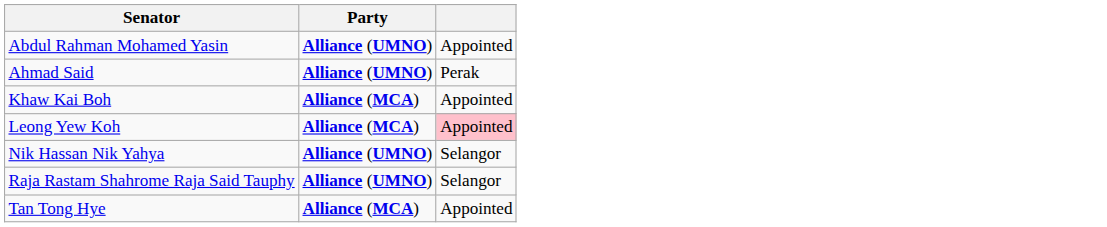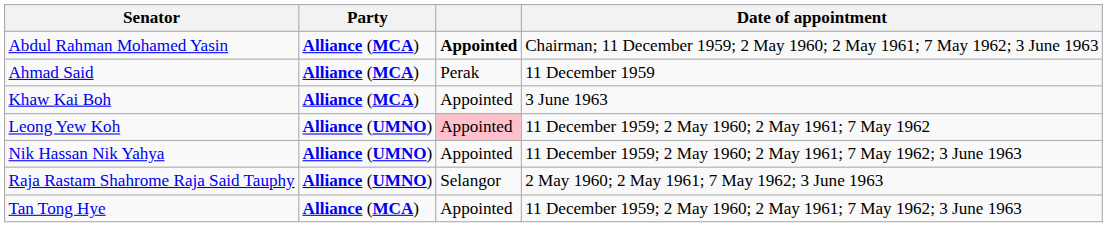+ column: (812, 18)
(367, 45) Alliance (UMNO) -> (361, 45) Alliance (MCA)
(476, 45) normal -> (479, 45) bold
(367, 72) Alliance (UMNO) -> (361, 72) Alliance (MCA)
(361, 126) Alliance (MCA) -> (367, 126) Alliance (UMNO)
(471, 153) Selangor -> (476, 153) Appointed
